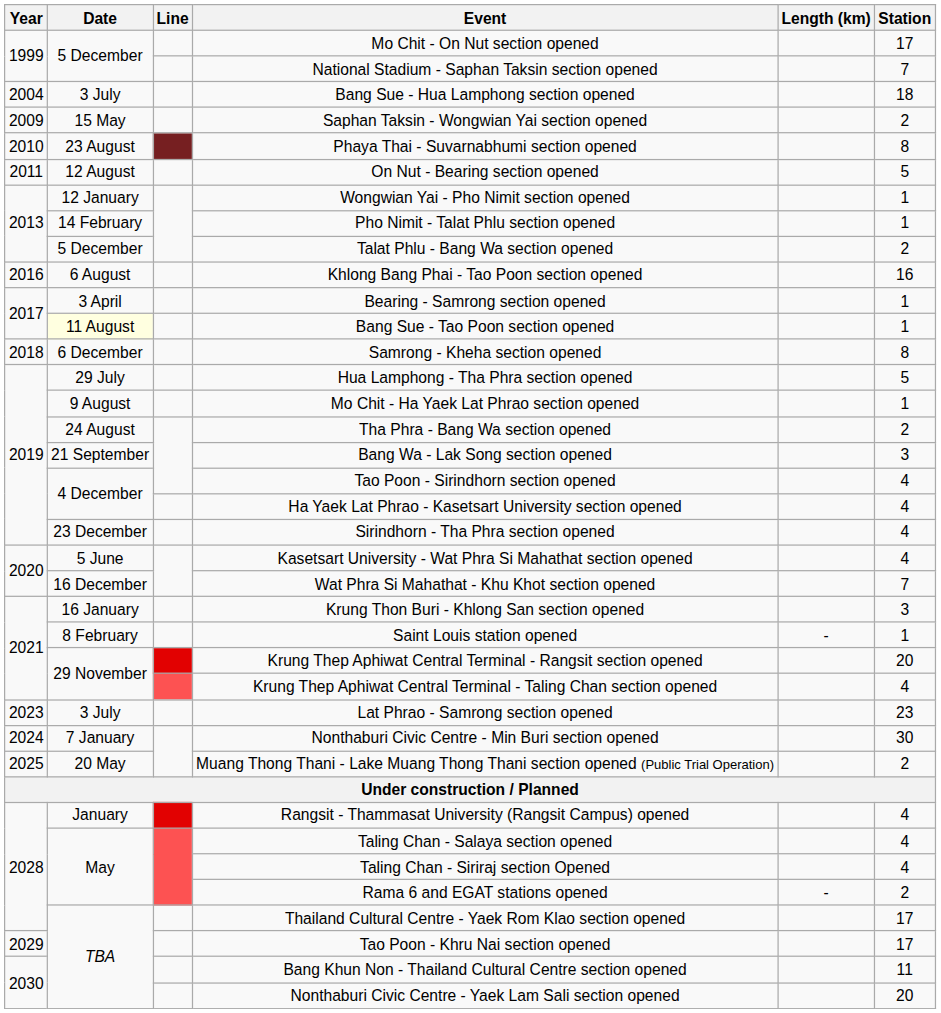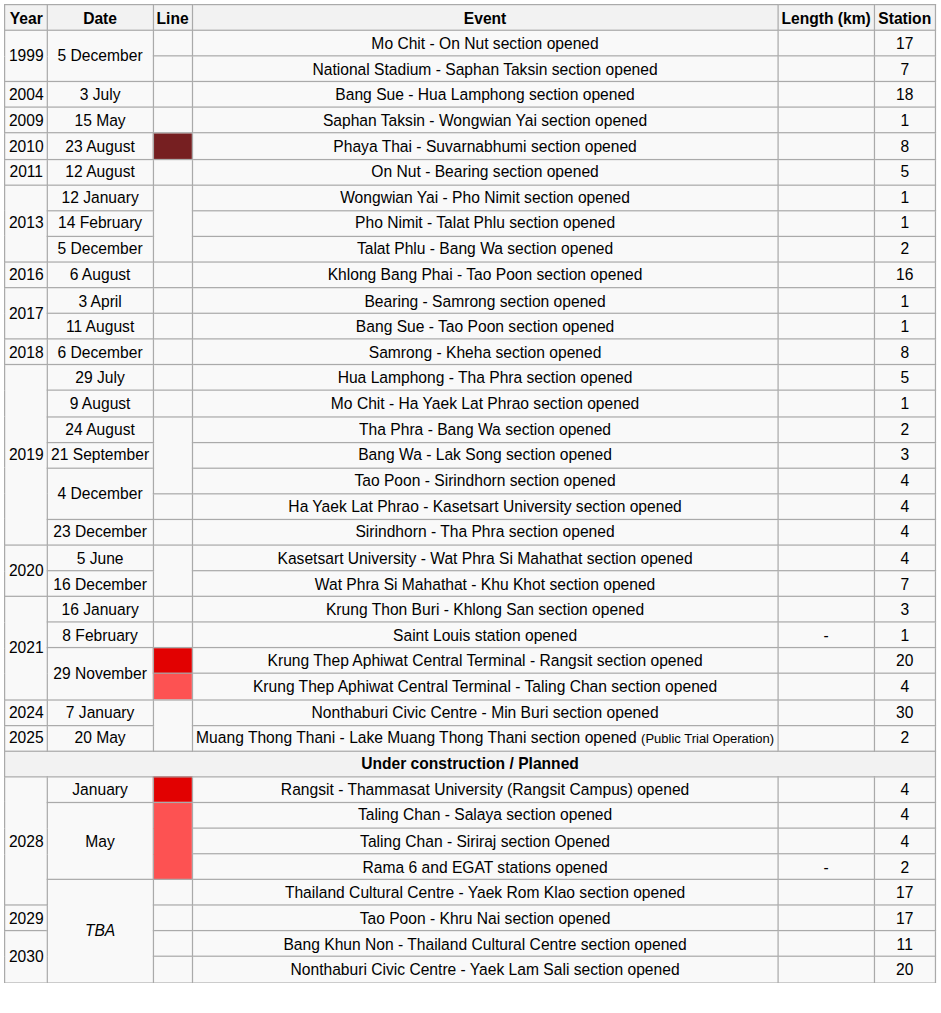(905, 120) 2 -> (905, 120) 1
(100, 326) lightyellow background -> (100, 326) no background
- row: (485, 712)
